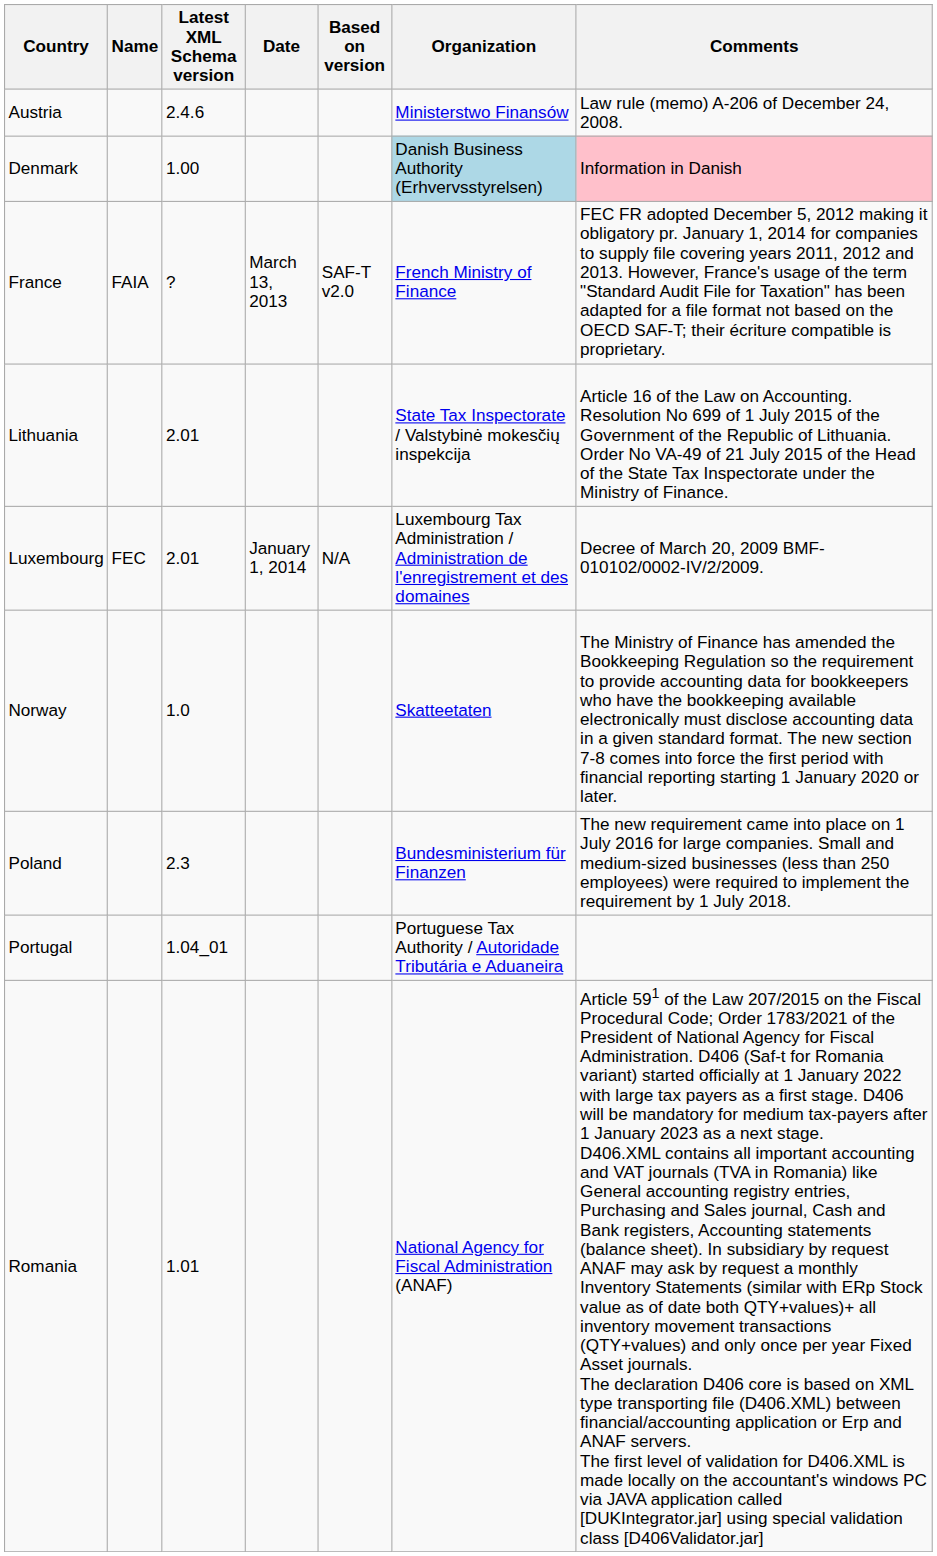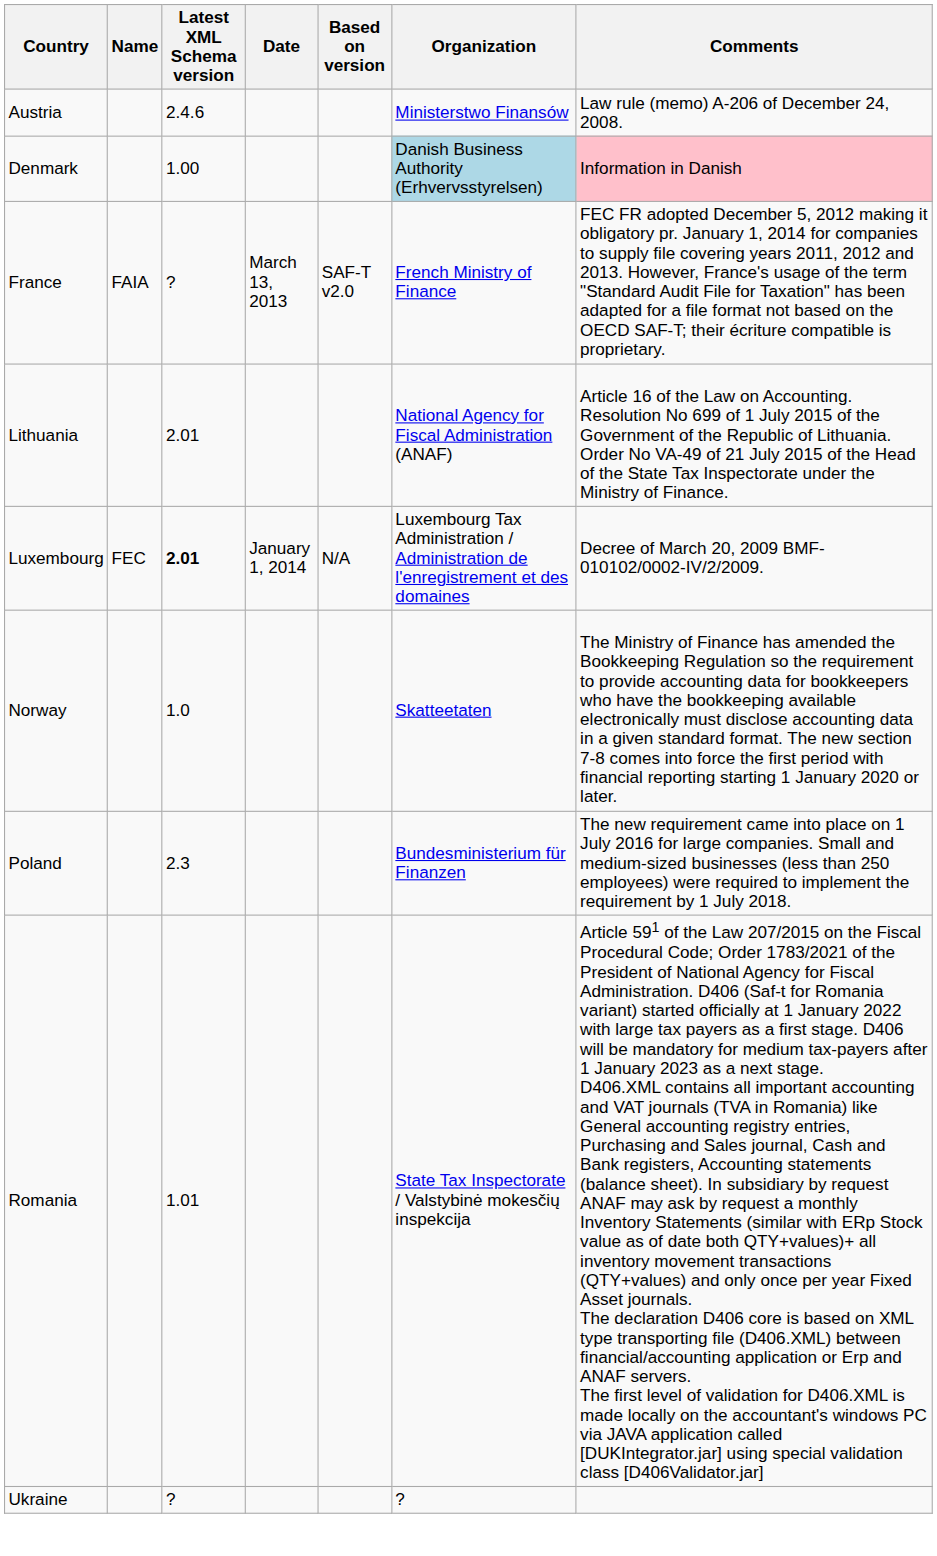(480, 434) State Tax Inspectorate / Valstybinė mokesčių inspekcija -> (474, 434) National Agency for Fiscal Administration (ANAF)
(183, 558) normal -> (183, 558) bold
- row: (40, 947)
(474, 1266) National Agency for Fiscal Administration (ANAF) -> (480, 1200) State Tax Inspectorate / Valstybinė mokesčių inspekcija
+ row: (38, 1499)
